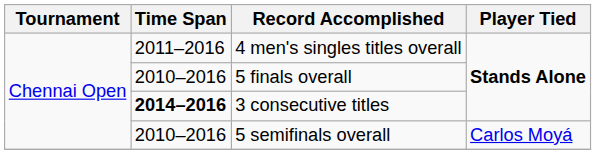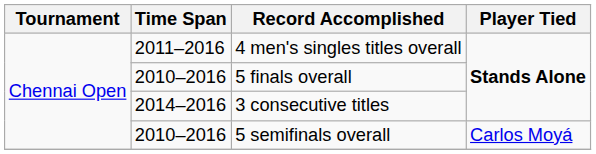(180, 105) bold -> (180, 105) normal
